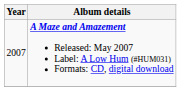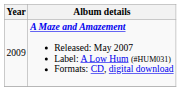(16, 53) 2007 -> (16, 53) 2009
